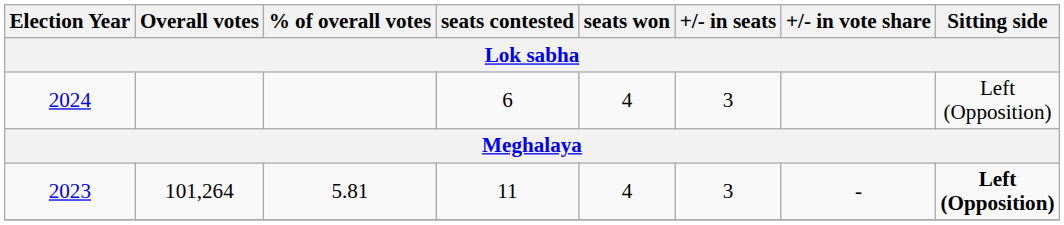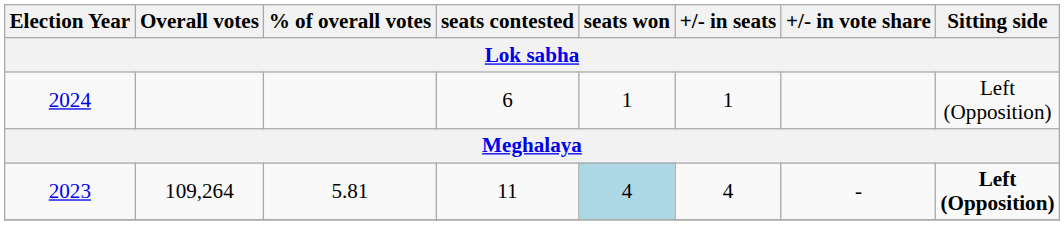(627, 100) 4 -> (627, 100) 1
(728, 100) 3 -> (728, 100) 1
(199, 190) 101,264 -> (199, 190) 109,264
(627, 190) no background -> (627, 190) lightblue background
(728, 190) 3 -> (728, 190) 4
